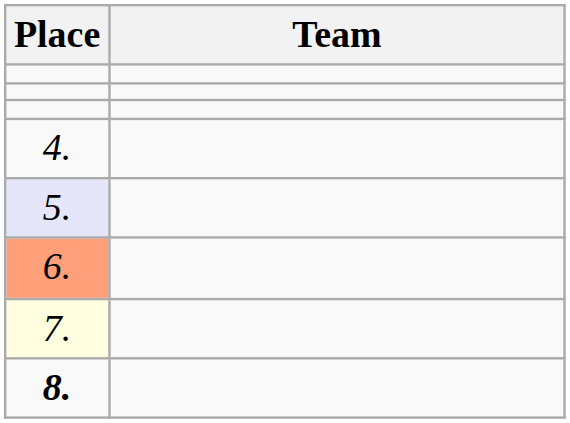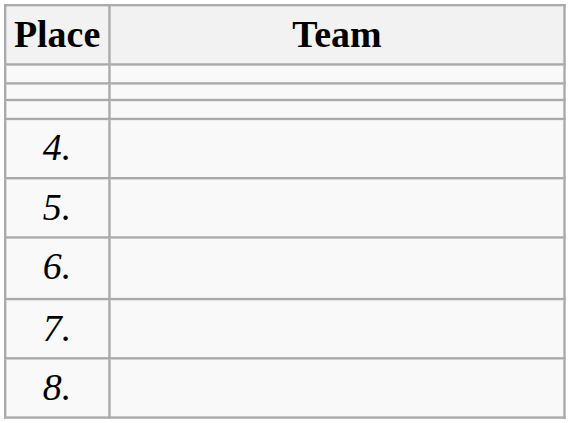(57, 207) lavender background -> (57, 207) no background
(57, 267) lightsalmon background -> (57, 267) no background
(57, 327) lightyellow background -> (57, 327) no background
(57, 387) bold -> (57, 387) normal
